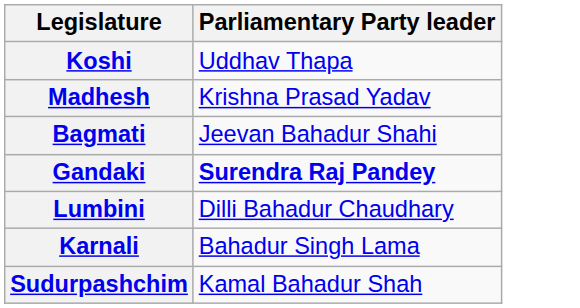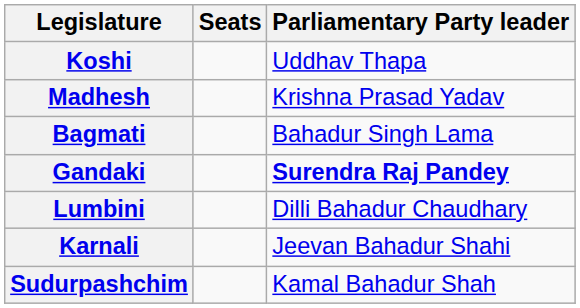+ column: (230, 23)
(318, 135) Jeevan Bahadur Shahi -> (383, 135) Bahadur Singh Lama
(309, 246) Bahadur Singh Lama -> (391, 246) Jeevan Bahadur Shahi
